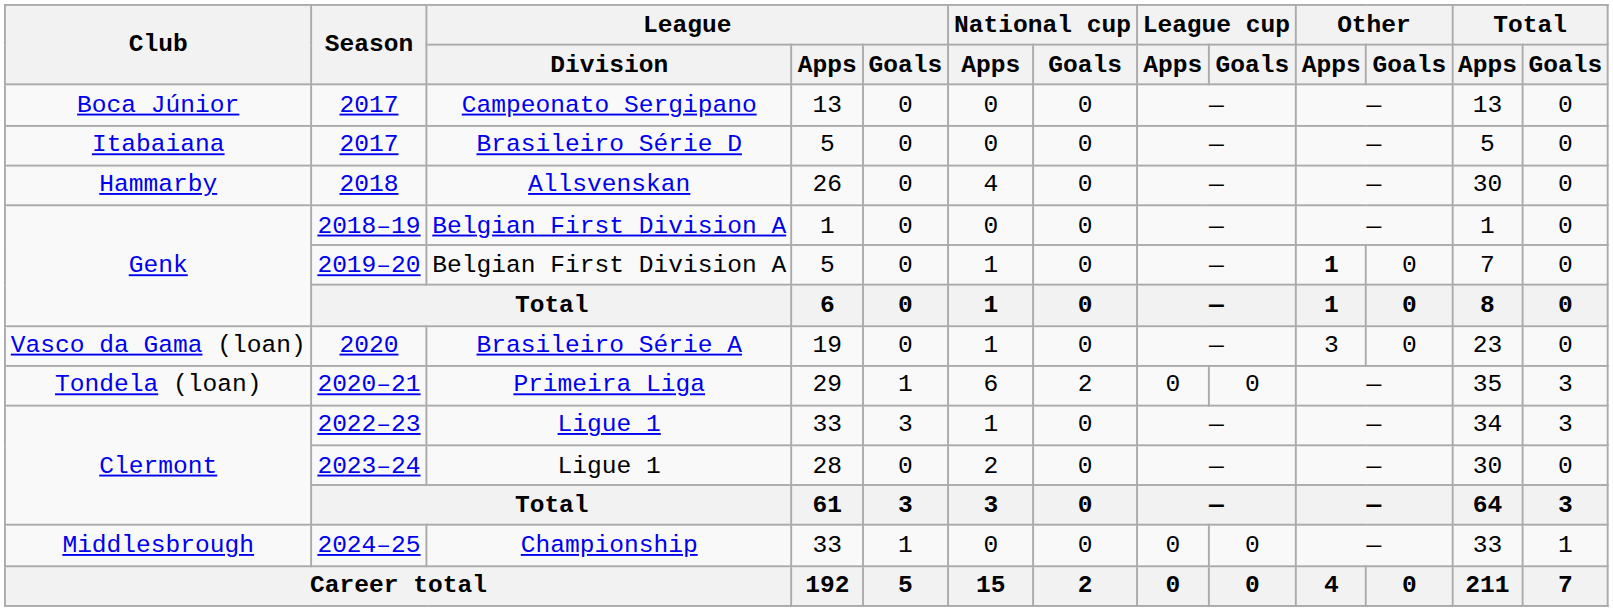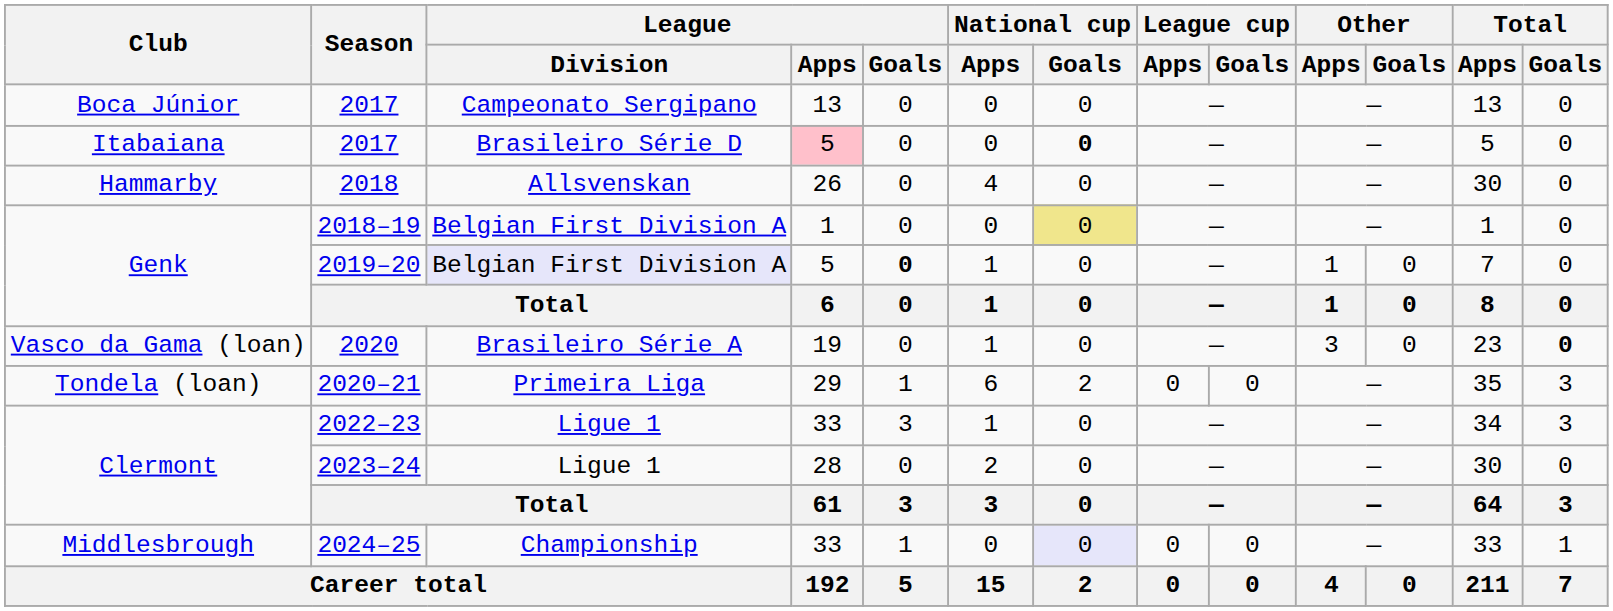(827, 145) no background -> (827, 145) pink background
(1085, 145) normal -> (1085, 145) bold
(1085, 225) no background -> (1085, 225) khaki background
(609, 265) no background -> (609, 265) lavender background
(905, 265) normal -> (905, 265) bold
(1331, 265) bold -> (1331, 265) normal
(1565, 345) normal -> (1565, 345) bold
(1085, 546) no background -> (1085, 546) lavender background
